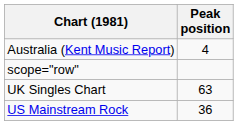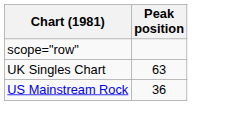- row: (91, 49)
